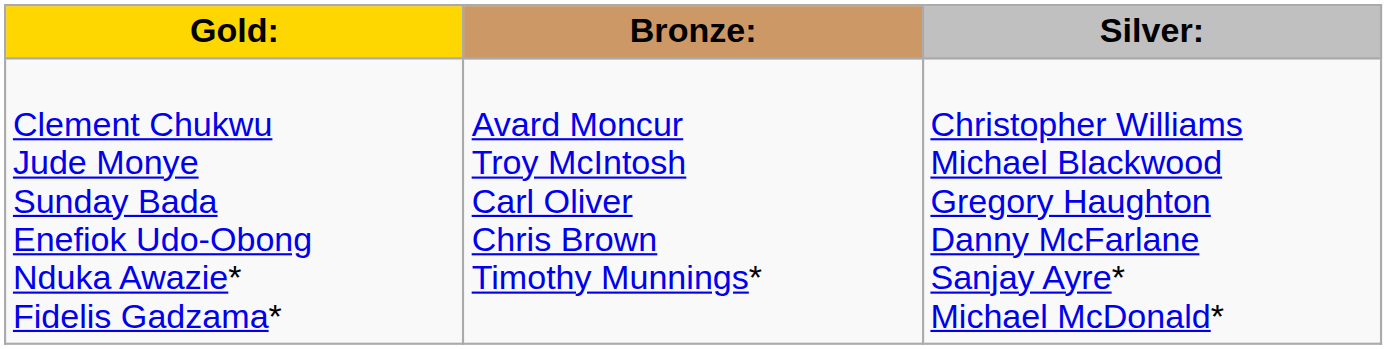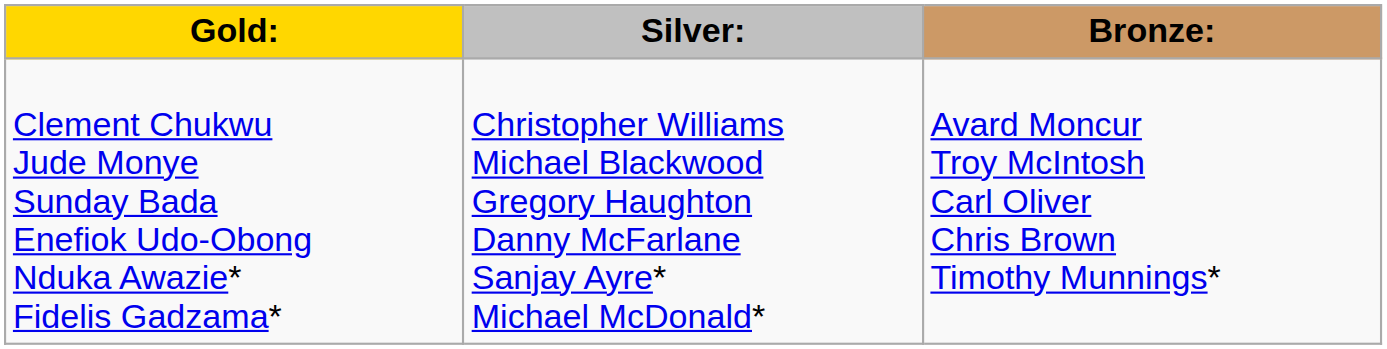columns swapped: (1152, 31) <-> (693, 31)
